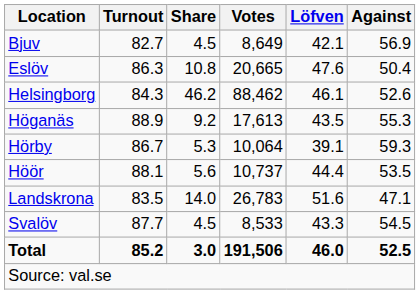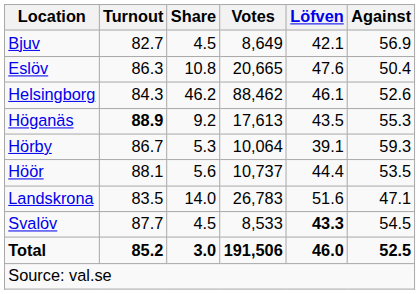(147, 120) normal -> (147, 120) bold
(328, 224) normal -> (328, 224) bold
